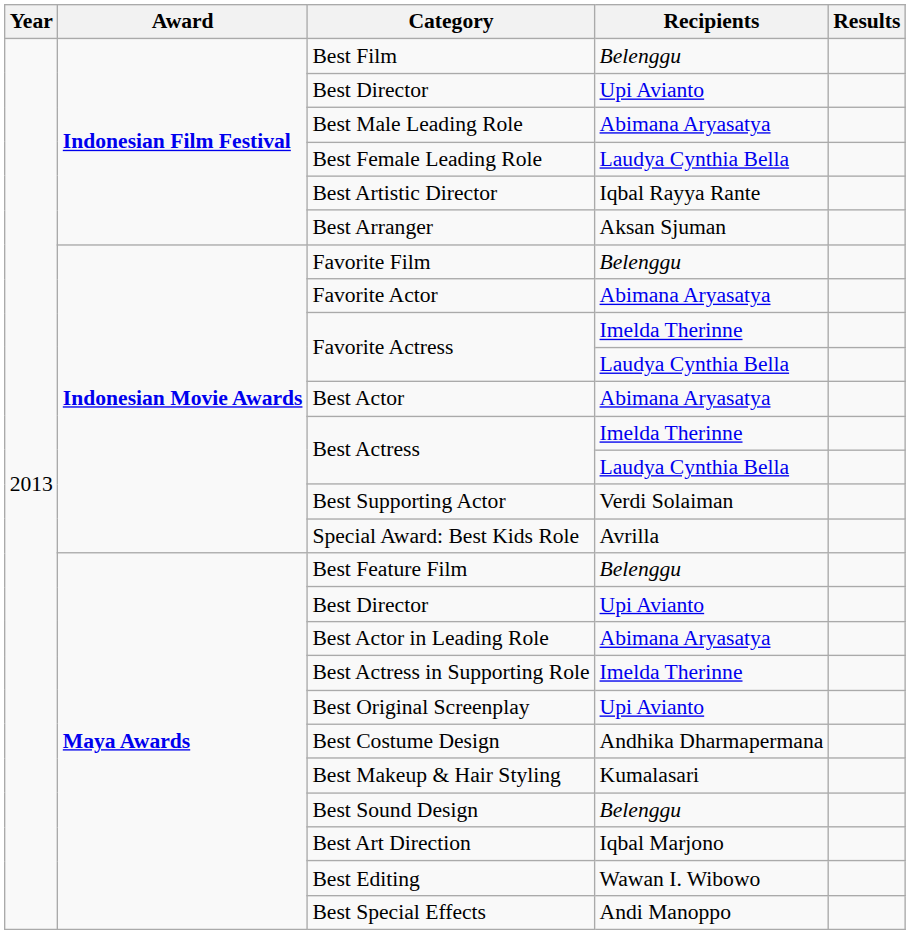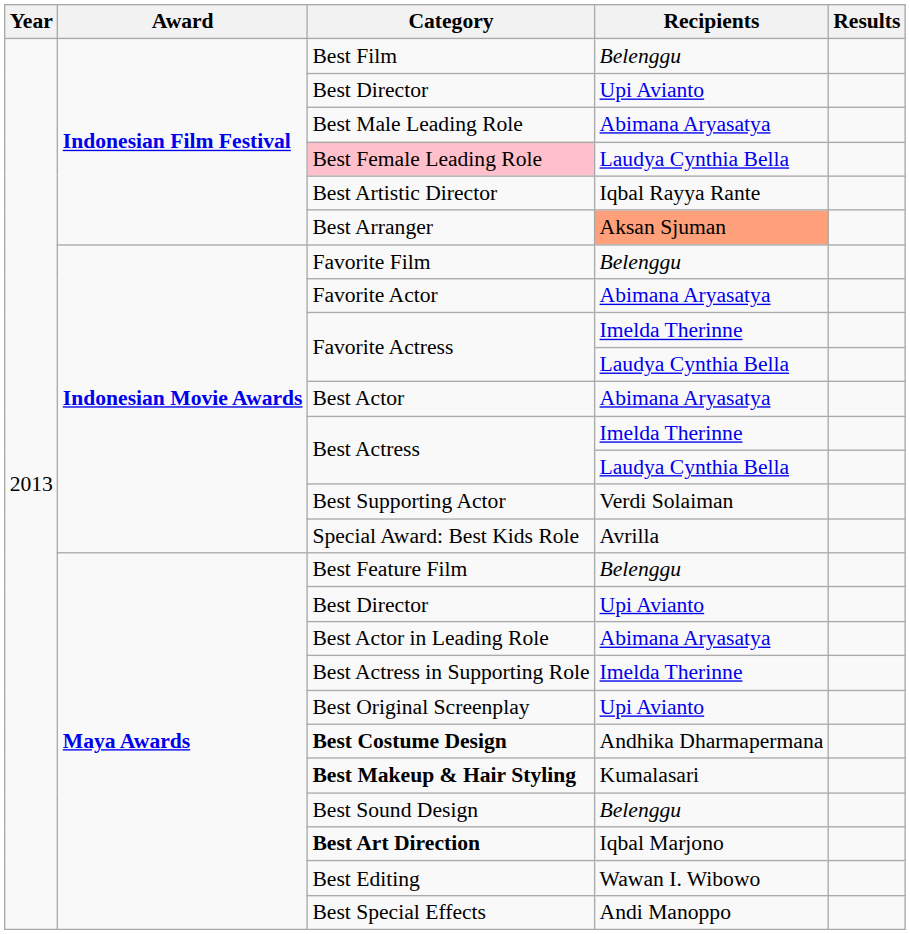(427, 158) no background -> (427, 158) pink background
(663, 227) no background -> (663, 227) lightsalmon background
(406, 741) normal -> (410, 741) bold
(437, 775) normal -> (444, 775) bold
(392, 843) normal -> (396, 843) bold
